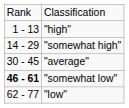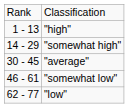(23, 78) bold -> (23, 78) normal
